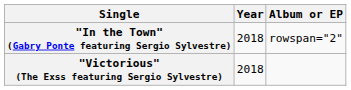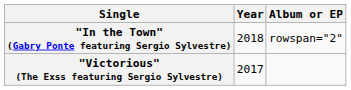(250, 69) 2018 -> (250, 69) 2017
